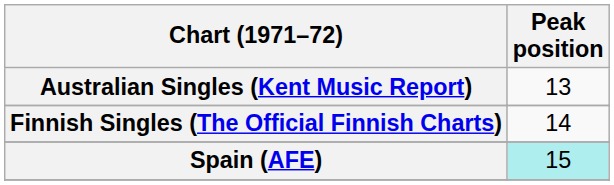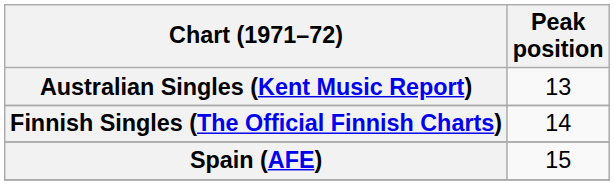(558, 160) paleturquoise background -> (558, 160) no background
